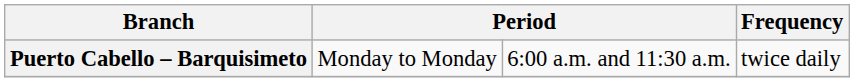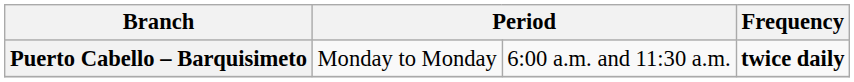(791, 58) normal -> (793, 58) bold
